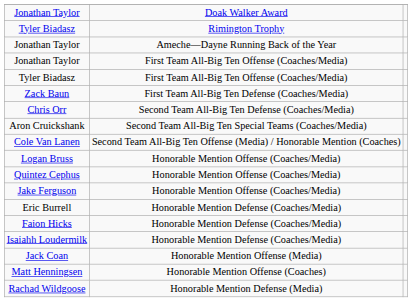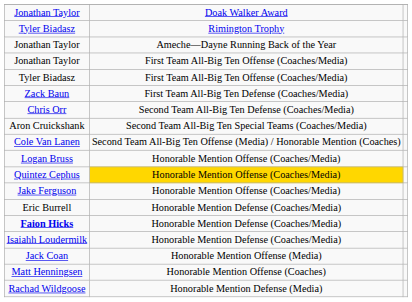(246, 175) no background -> (246, 175) gold background
(47, 223) normal -> (47, 223) bold
